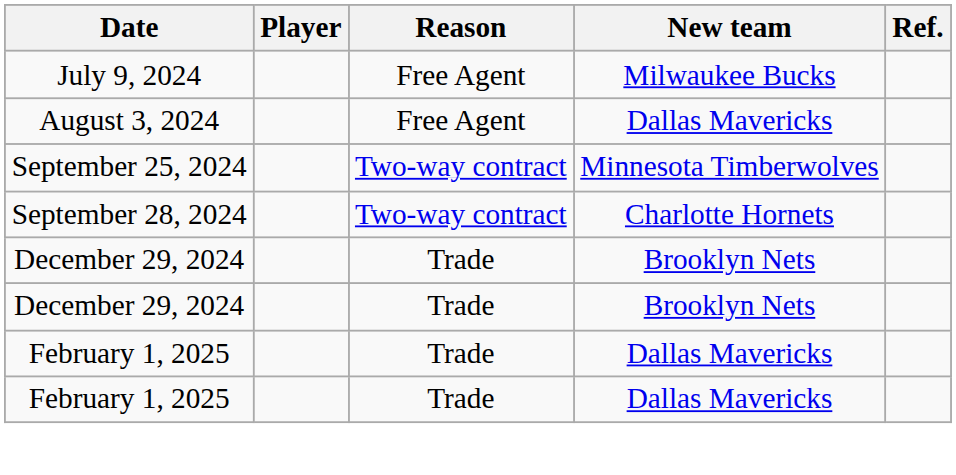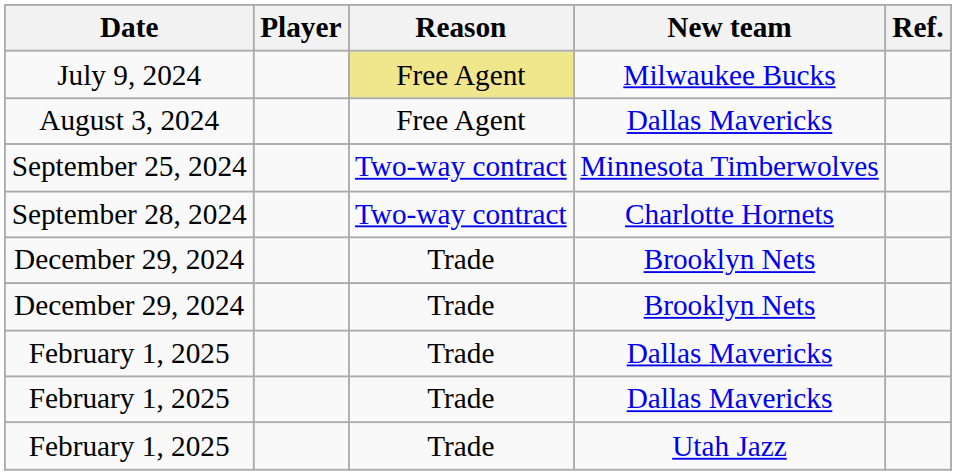(461, 74) no background -> (461, 74) khaki background
+ row: (129, 445)
